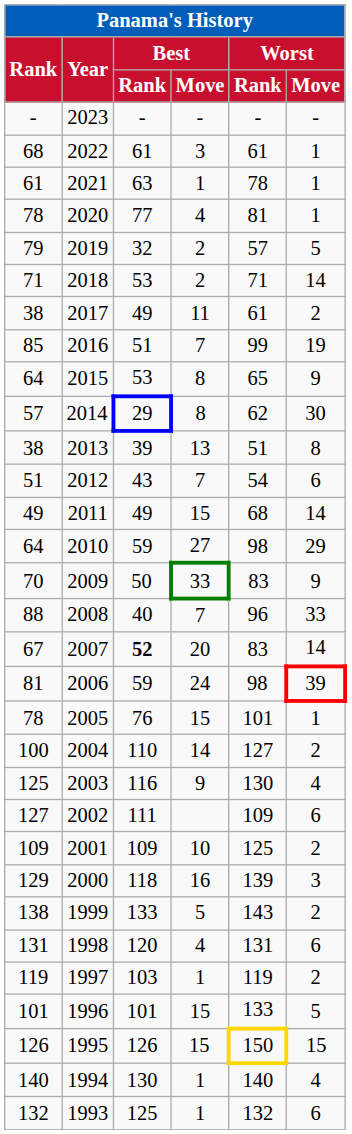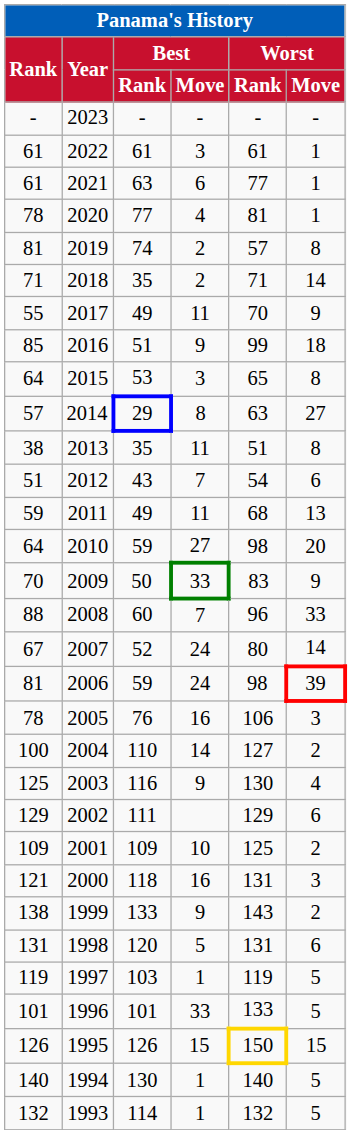(33, 150) 68 -> (33, 150) 61
(200, 183) 1 -> (200, 183) 6
(258, 183) 78 -> (258, 183) 77
(33, 248) 79 -> (33, 248) 81
(142, 248) 32 -> (142, 248) 74
(316, 248) 5 -> (316, 248) 8
(142, 280) 53 -> (142, 280) 35
(33, 313) 38 -> (33, 313) 55
(258, 313) 61 -> (258, 313) 70
(316, 313) 2 -> (316, 313) 9
(200, 345) 7 -> (200, 345) 9
(316, 345) 19 -> (316, 345) 18
(200, 378) 8 -> (200, 378) 3
(316, 378) 9 -> (316, 378) 8
(258, 413) 62 -> (258, 413) 63
(316, 413) 30 -> (316, 413) 27
(142, 448) 39 -> (142, 448) 35
(200, 447) 13 -> (200, 447) 11
(33, 513) 49 -> (33, 513) 59
(200, 513) 15 -> (200, 513) 11
(316, 513) 14 -> (316, 513) 13
(316, 546) 29 -> (316, 546) 20
(142, 614) 40 -> (142, 614) 60
(142, 648) bold -> (142, 648) normal
(200, 648) 20 -> (200, 648) 24
(258, 648) 83 -> (258, 648) 80
(200, 717) 15 -> (200, 717) 16
(258, 717) 101 -> (258, 717) 106
(316, 718) 1 -> (316, 718) 3
(33, 815) 127 -> (33, 815) 129
(258, 815) 109 -> (258, 815) 129
(33, 880) 129 -> (33, 880) 121
(258, 880) 139 -> (258, 880) 131
(200, 913) 5 -> (200, 913) 9
(200, 945) 4 -> (200, 945) 5
(316, 978) 2 -> (316, 978) 5
(200, 1011) 15 -> (200, 1011) 33
(316, 1079) 4 -> (316, 1079) 5
(142, 1113) 125 -> (142, 1113) 114
(316, 1113) 6 -> (316, 1113) 5
